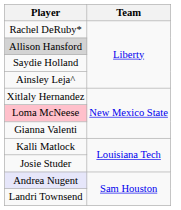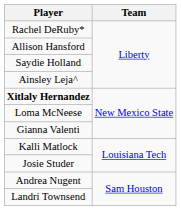(46, 46) lightgrey background -> (48, 46) no background
(46, 96) normal -> (48, 96) bold
(46, 113) pink background -> (48, 113) no background
(46, 180) lavender background -> (48, 180) no background
